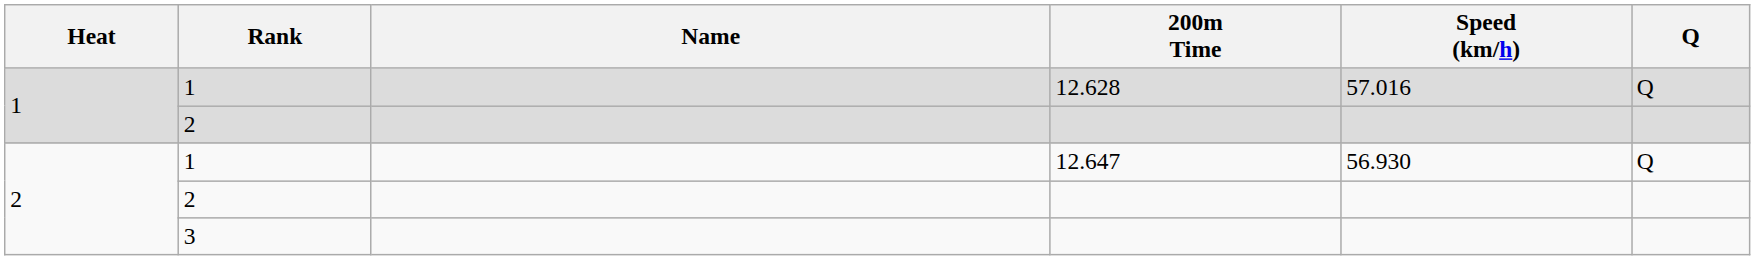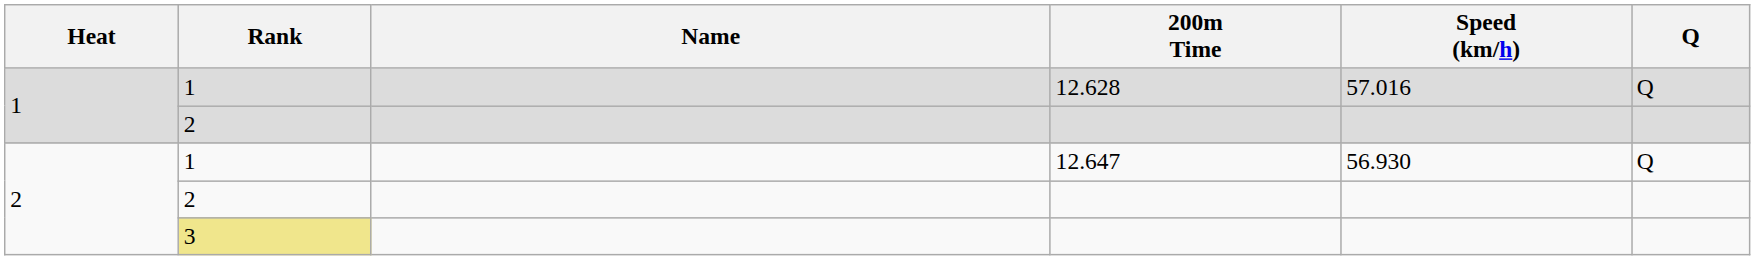(190, 236) no background -> (190, 236) khaki background
